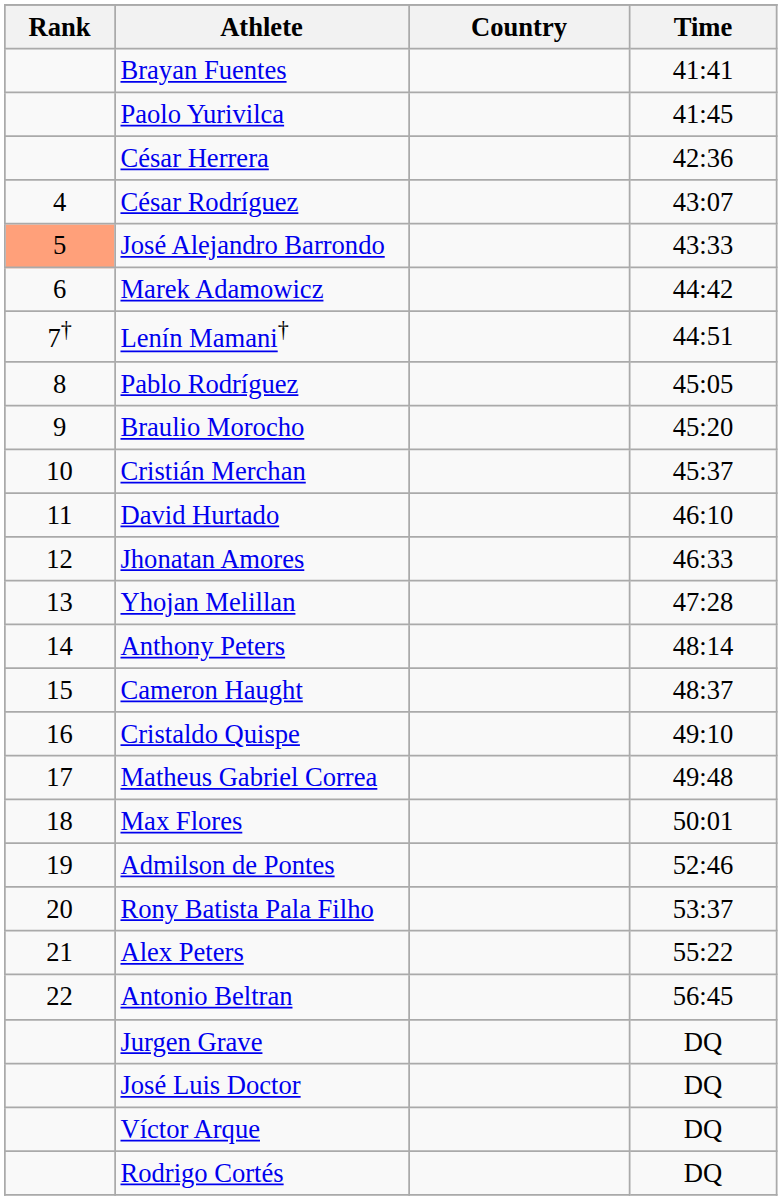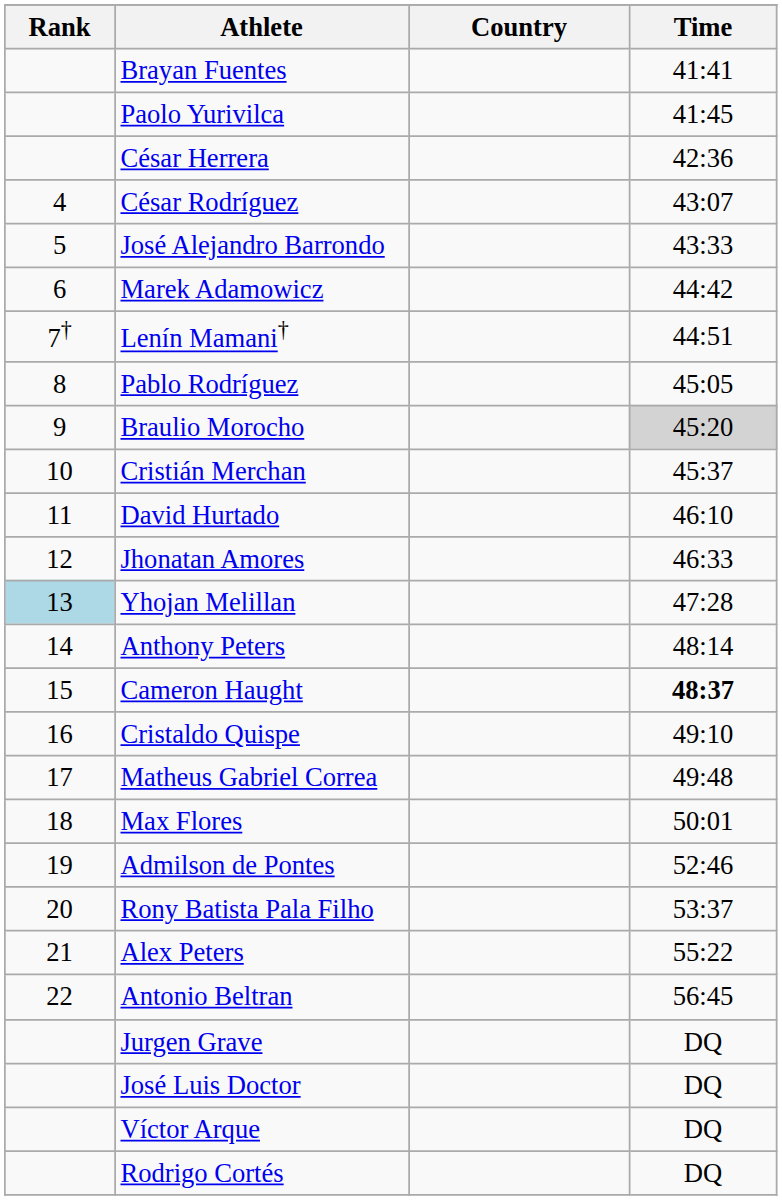(60, 245) lightsalmon background -> (60, 245) no background
(703, 426) no background -> (703, 426) lightgrey background
(60, 602) no background -> (60, 602) lightblue background
(703, 689) normal -> (703, 689) bold
